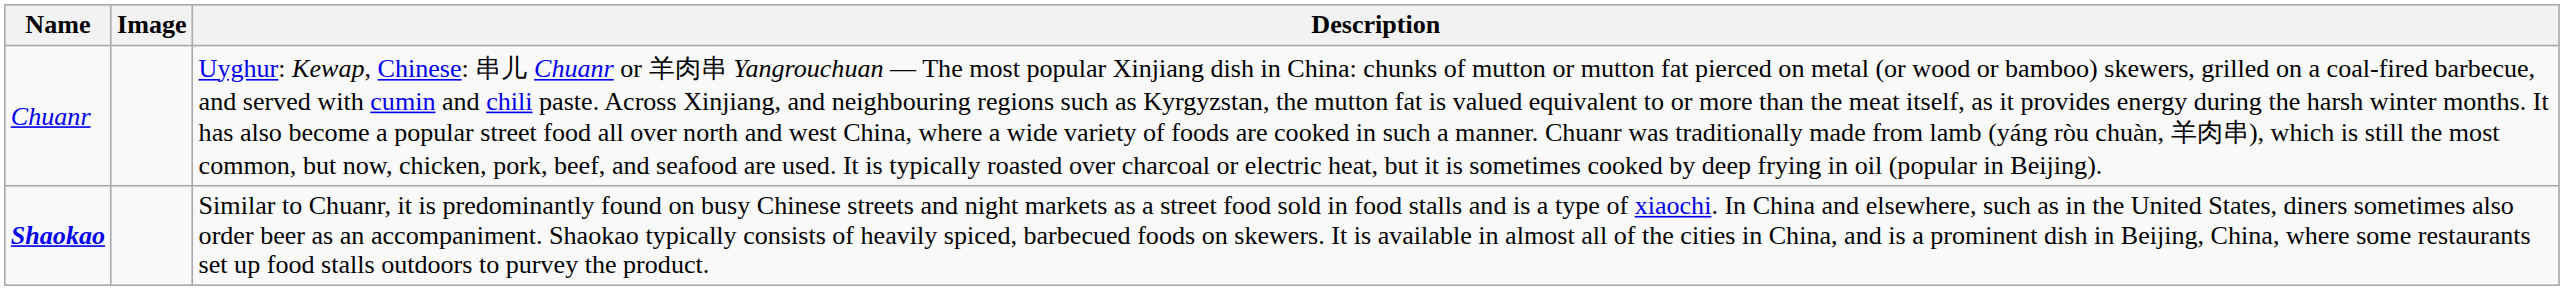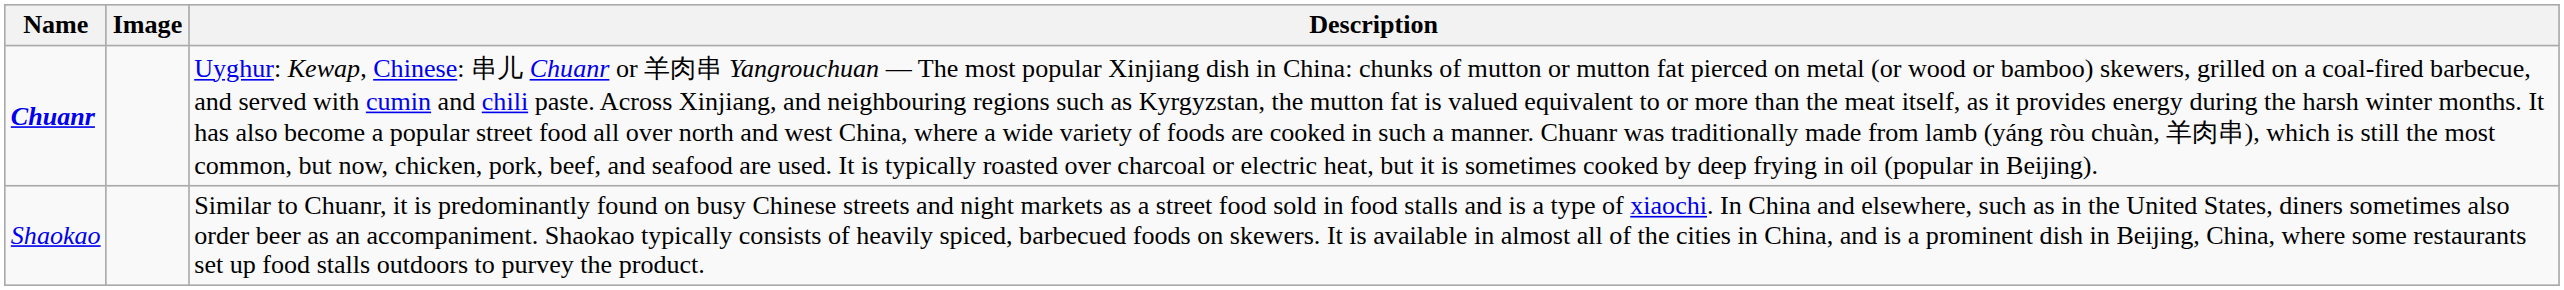(51, 115) normal -> (53, 115) bold
(58, 235) bold -> (56, 235) normal
